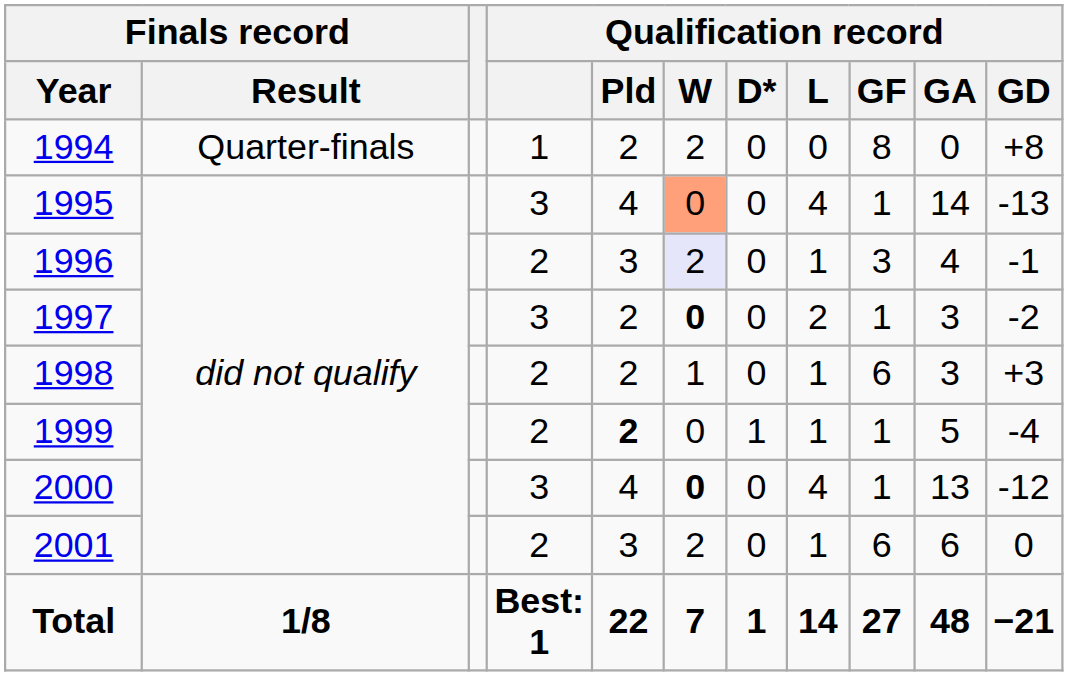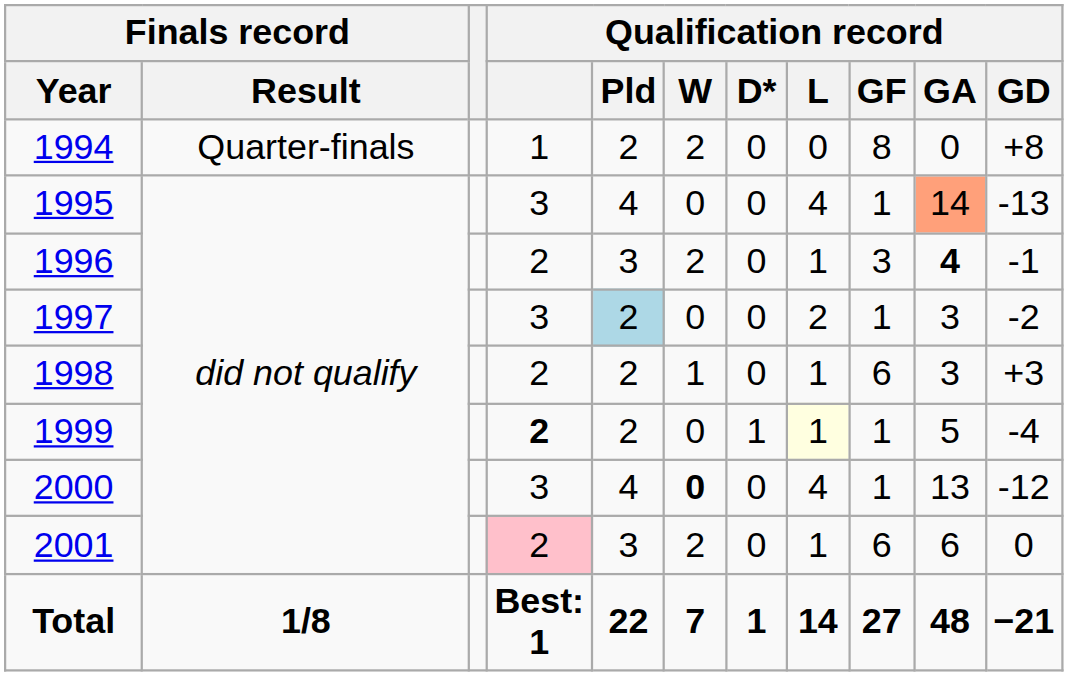(695, 203) lightsalmon background -> (695, 203) no background
(950, 203) no background -> (950, 203) lightsalmon background
(695, 260) lavender background -> (695, 260) no background
(950, 260) normal -> (950, 260) bold
(628, 317) no background -> (628, 317) lightblue background
(695, 317) bold -> (695, 317) normal
(539, 430) normal -> (539, 430) bold
(628, 430) bold -> (628, 430) normal
(818, 430) no background -> (818, 430) lightyellow background
(539, 544) no background -> (539, 544) pink background
